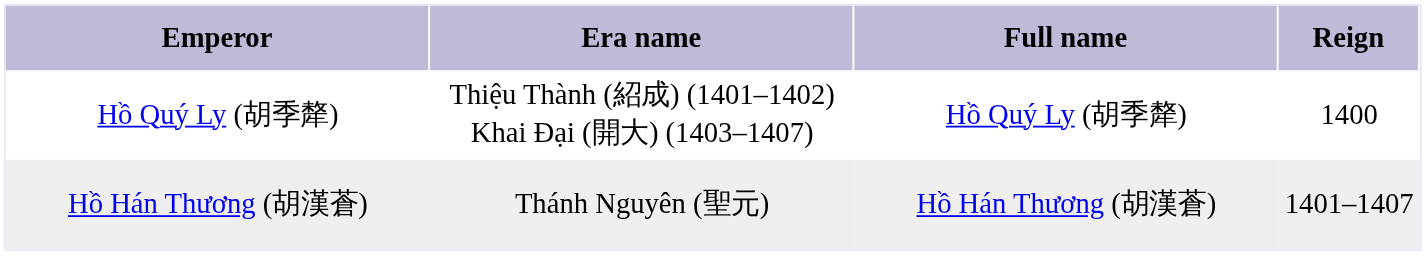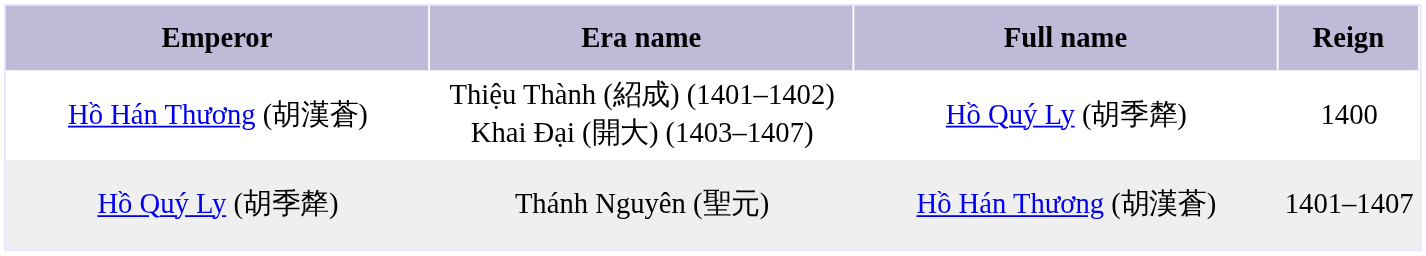(218, 113) Hồ Quý Ly (胡季犛) -> (218, 113) Hồ Hán Thương (胡漢蒼)
(218, 203) Hồ Hán Thương (胡漢蒼) -> (218, 203) Hồ Quý Ly (胡季犛)
